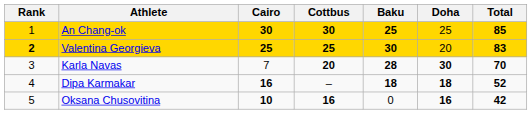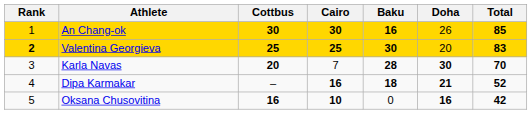columns swapped: (266, 13) <-> (329, 13)
(391, 30) 25 -> (391, 30) 16
(445, 30) 25 -> (445, 30) 26
(445, 83) 18 -> (445, 83) 21
